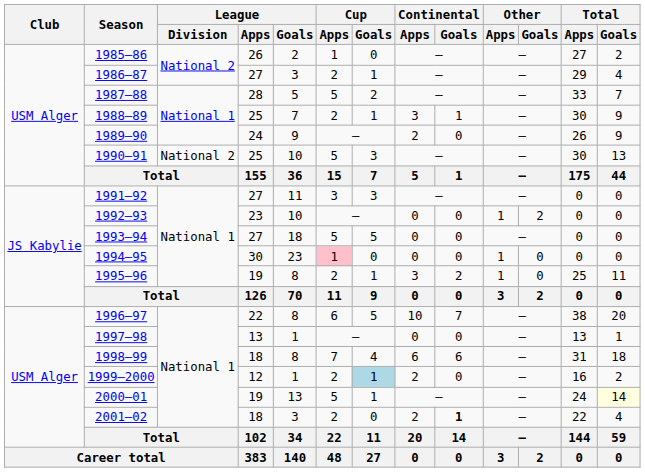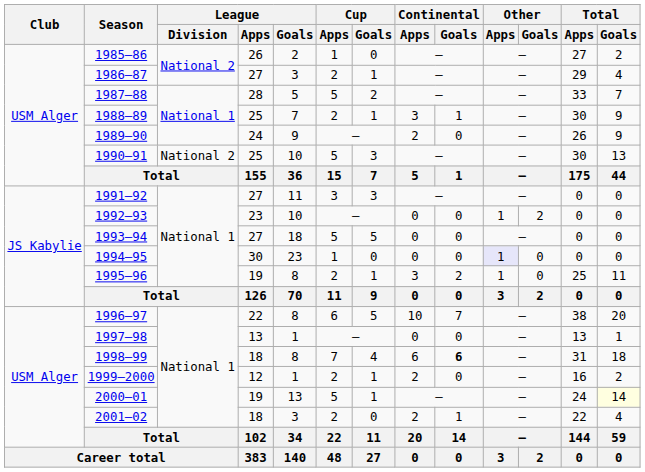(334, 256) pink background -> (334, 256) no background
(501, 256) no background -> (501, 256) lavender background
(459, 357) normal -> (459, 357) bold
(374, 377) lightblue background -> (374, 377) no background
(459, 417) bold -> (459, 417) normal
